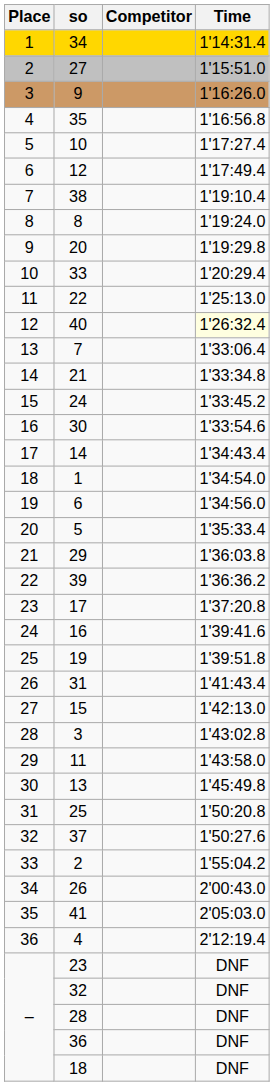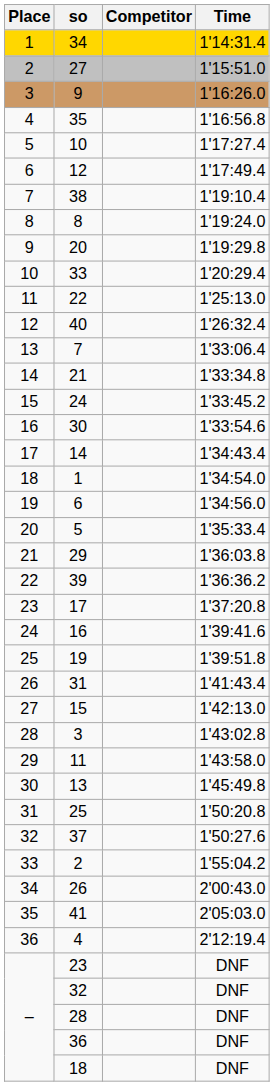(232, 324) lightyellow background -> (232, 324) no background
